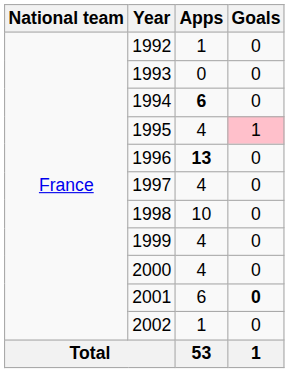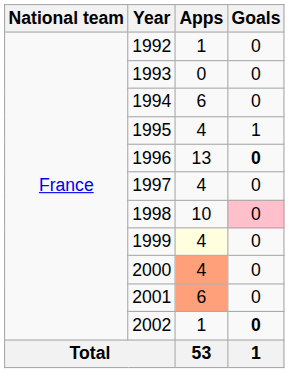(201, 102) bold -> (201, 102) normal
(256, 130) pink background -> (256, 130) no background
(201, 158) bold -> (201, 158) normal
(256, 158) normal -> (256, 158) bold
(256, 213) no background -> (256, 213) pink background
(201, 241) no background -> (201, 241) lightyellow background
(201, 269) no background -> (201, 269) lightsalmon background
(201, 297) no background -> (201, 297) lightsalmon background
(256, 297) bold -> (256, 297) normal
(256, 325) normal -> (256, 325) bold
